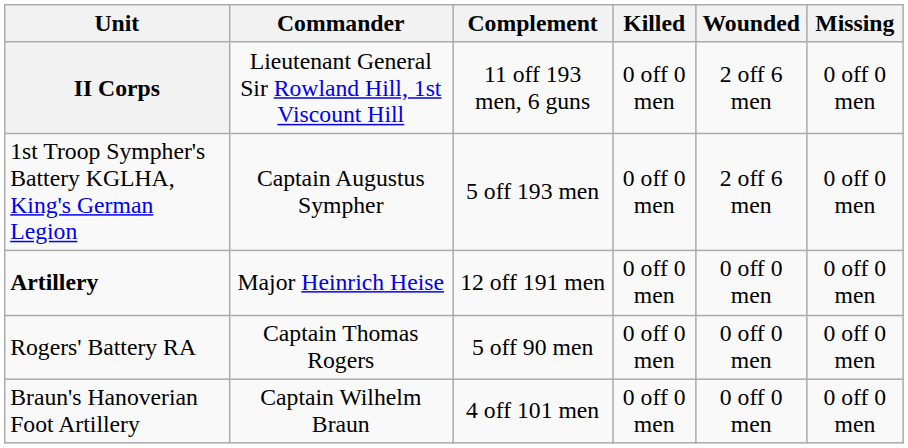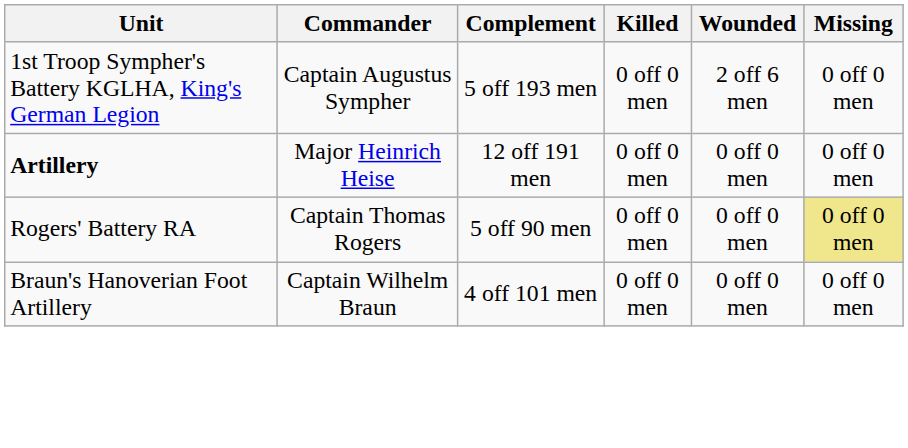- row: (117, 87)
(855, 346) no background -> (853, 229) khaki background
